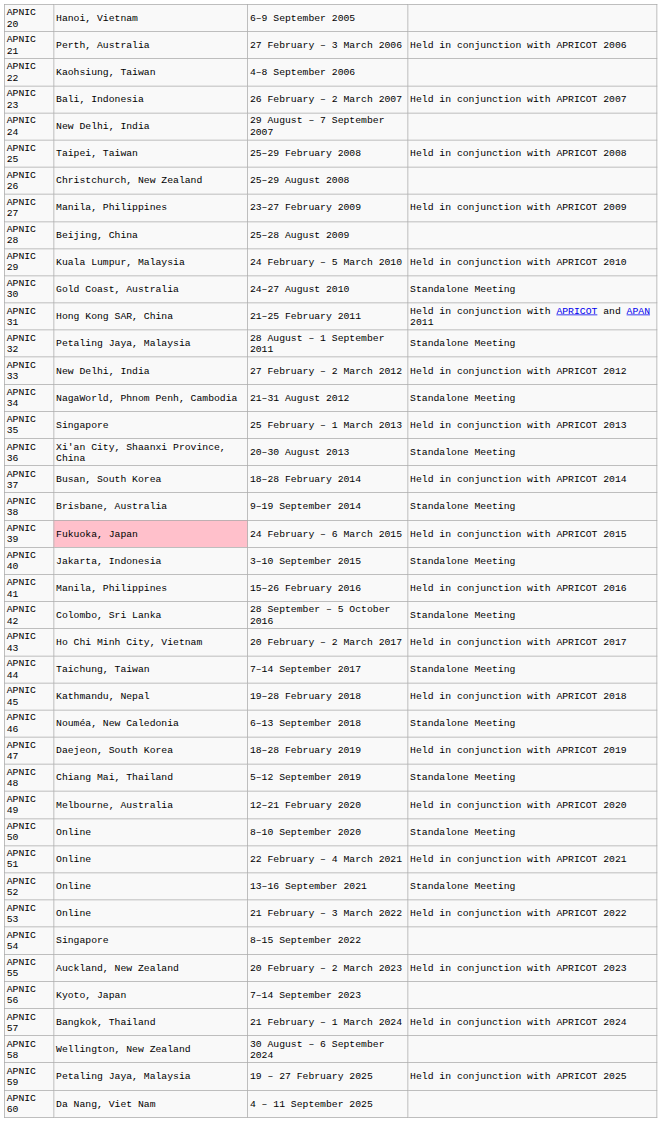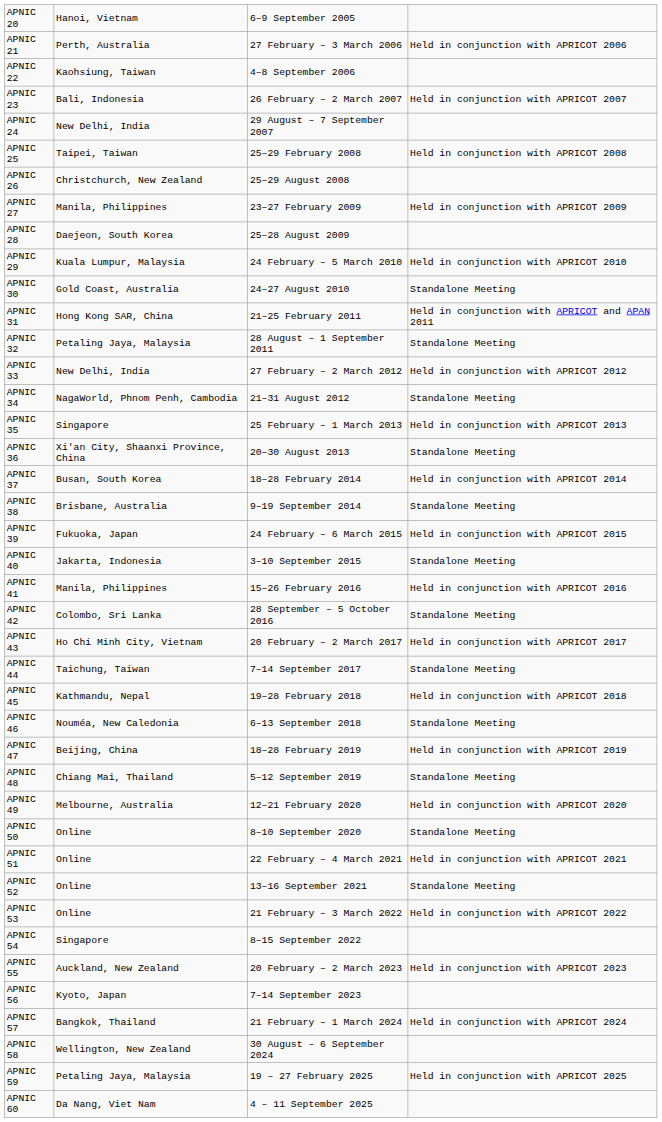(97, 235) Beijing, China -> (115, 235) Daejeon, South Korea
(97, 534) pink background -> (97, 534) no background
(115, 751) Daejeon, South Korea -> (97, 751) Beijing, China
